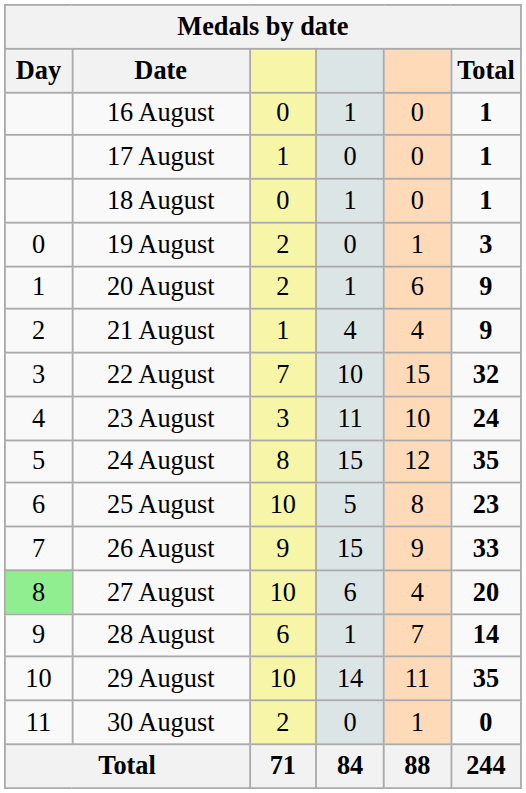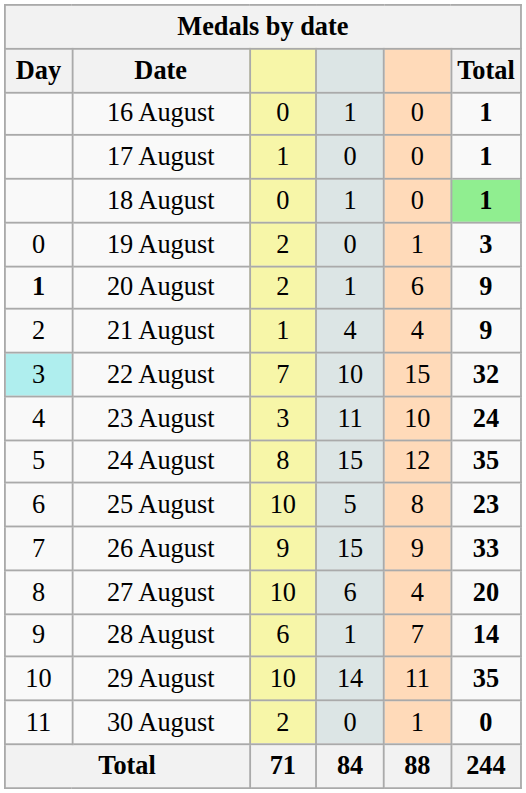(486, 200) no background -> (486, 200) lightgreen background
(39, 287) normal -> (39, 287) bold
(39, 374) no background -> (39, 374) paleturquoise background
(39, 591) lightgreen background -> (39, 591) no background
